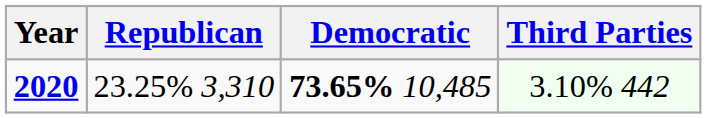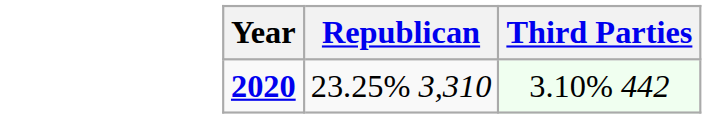- column: (390, 32)
